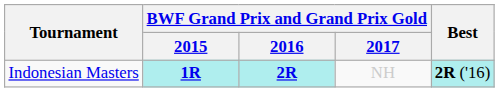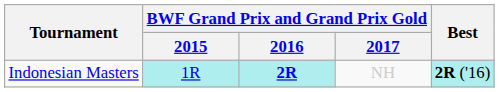(191, 73) bold -> (191, 73) normal
